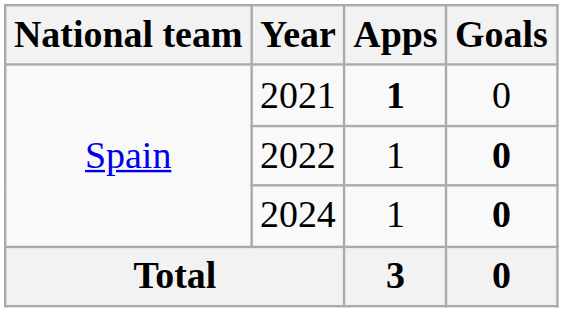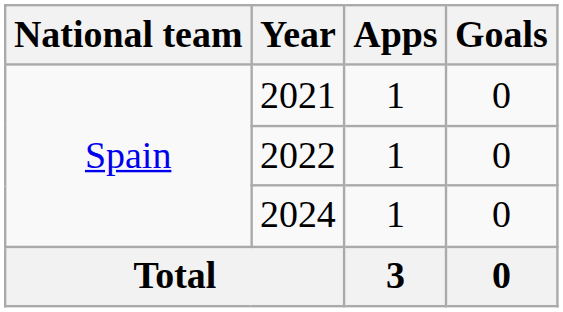(395, 94) bold -> (395, 94) normal
(501, 154) bold -> (501, 154) normal
(501, 214) bold -> (501, 214) normal
